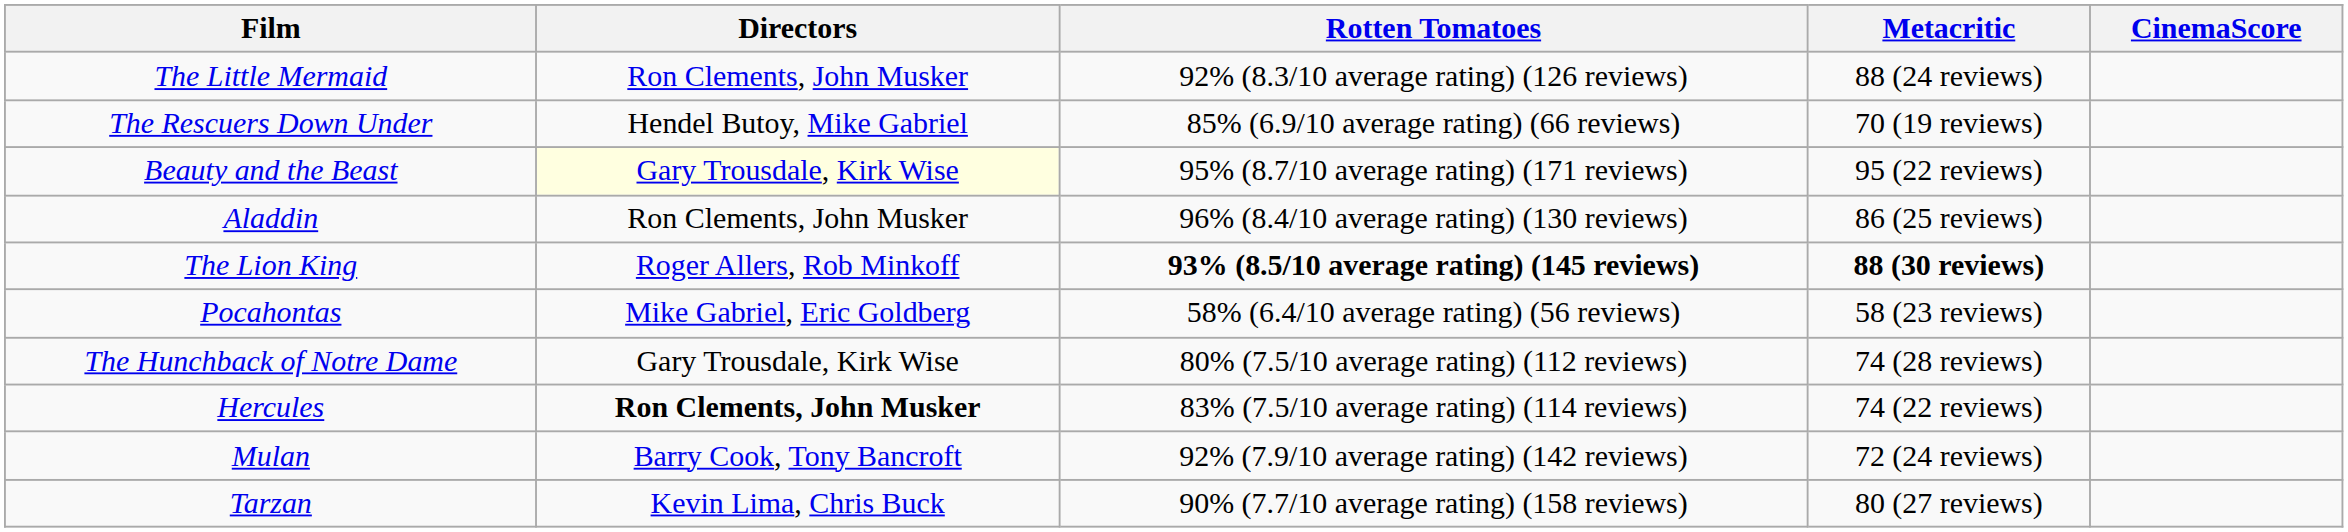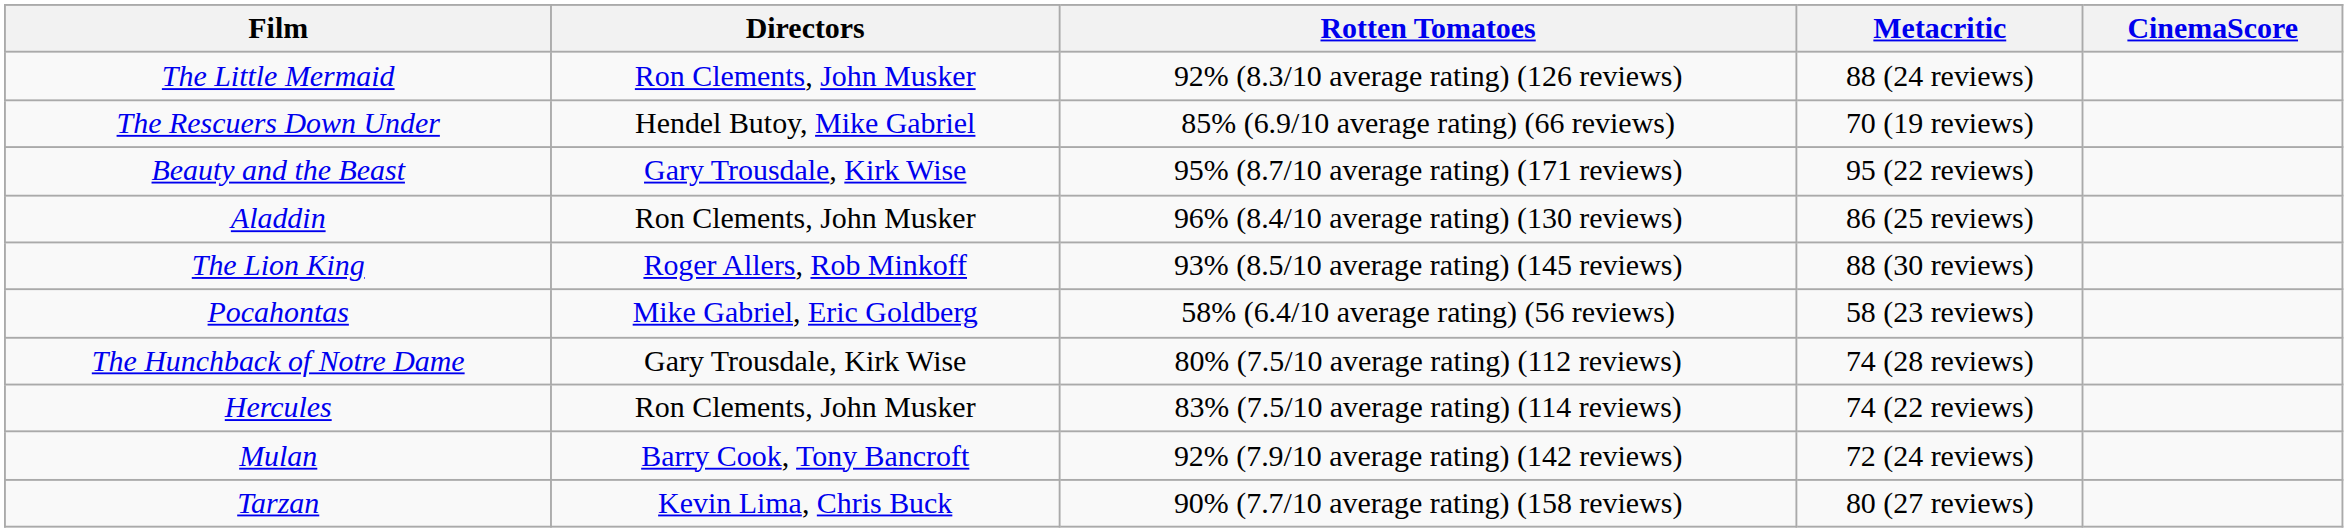(798, 170) lightyellow background -> (805, 170) no background
(1433, 265) bold -> (1428, 265) normal
(1949, 265) bold -> (1940, 265) normal
(798, 407) bold -> (805, 407) normal
